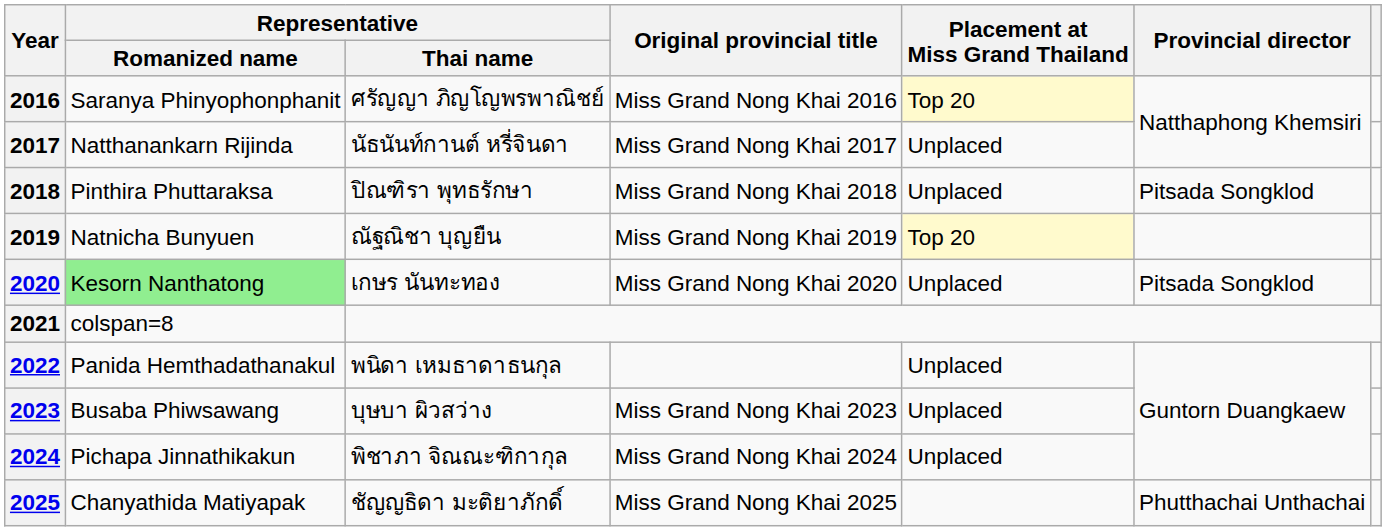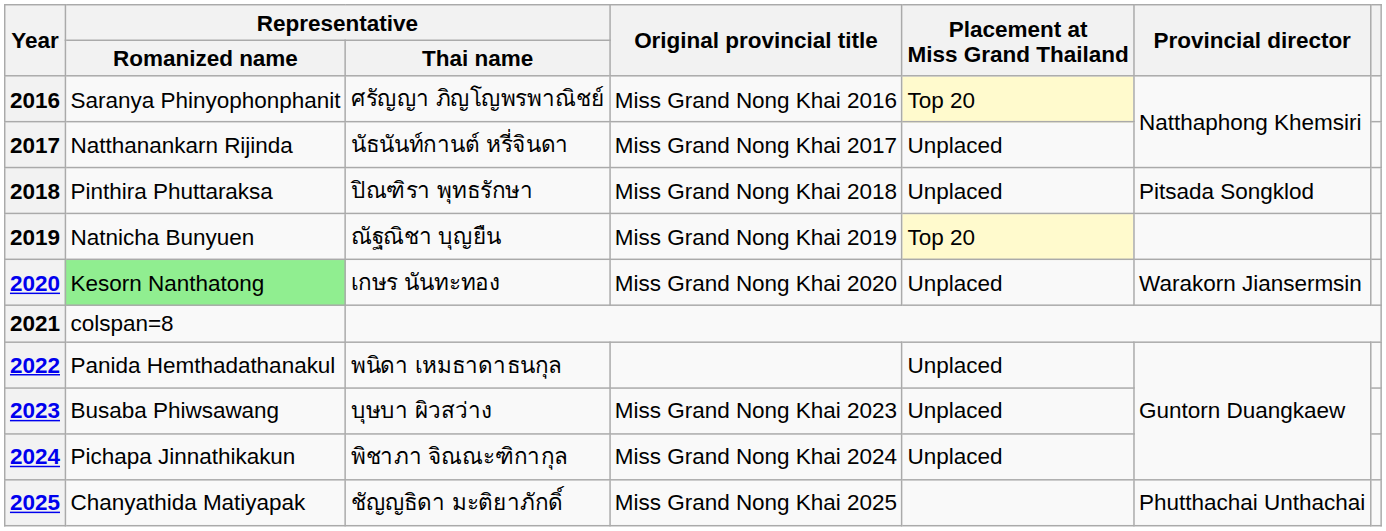(1227, 283) Pitsada Songklod -> (1250, 283) Warakorn Jiansermsin
